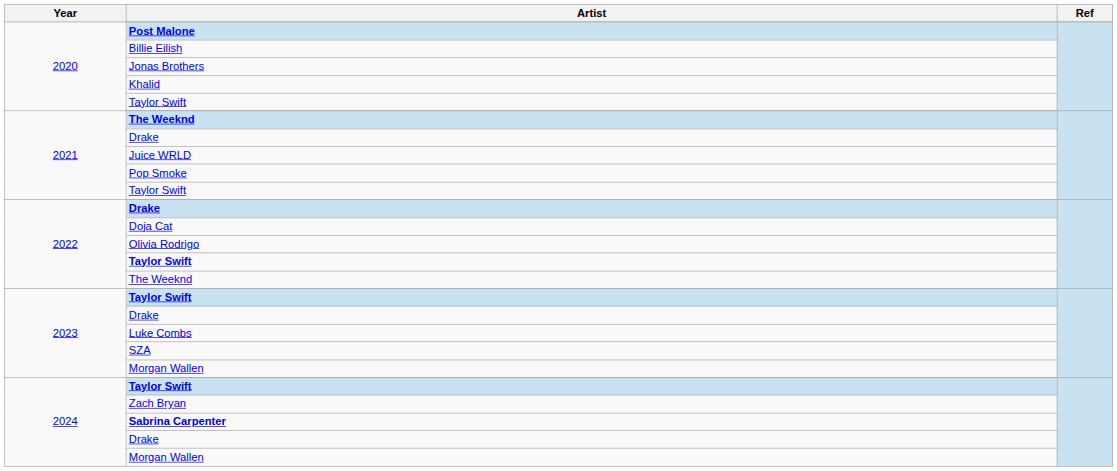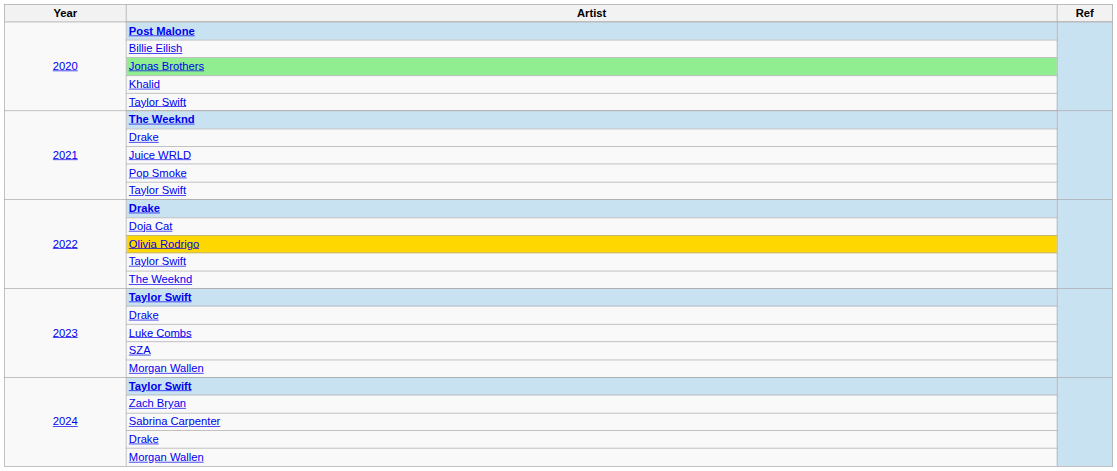(166, 66) no background -> (166, 66) lightgreen background
(164, 244) no background -> (164, 244) gold background
(160, 262) bold -> (157, 262) normal
(177, 421) bold -> (175, 421) normal
